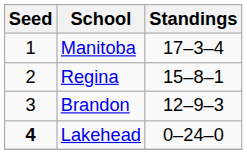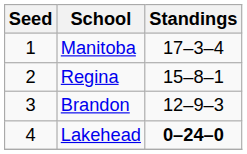(31, 134) bold -> (31, 134) normal
(193, 134) normal -> (193, 134) bold
